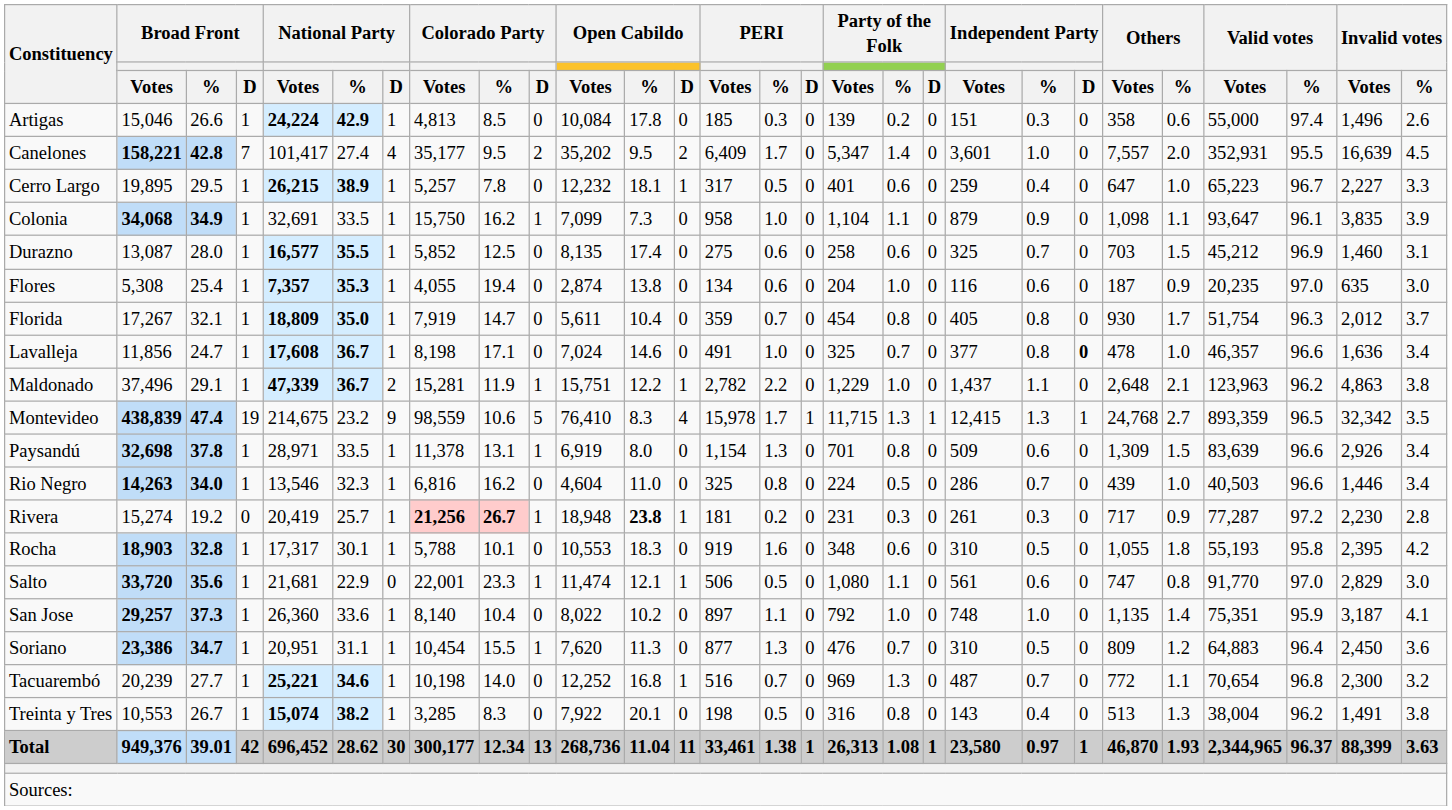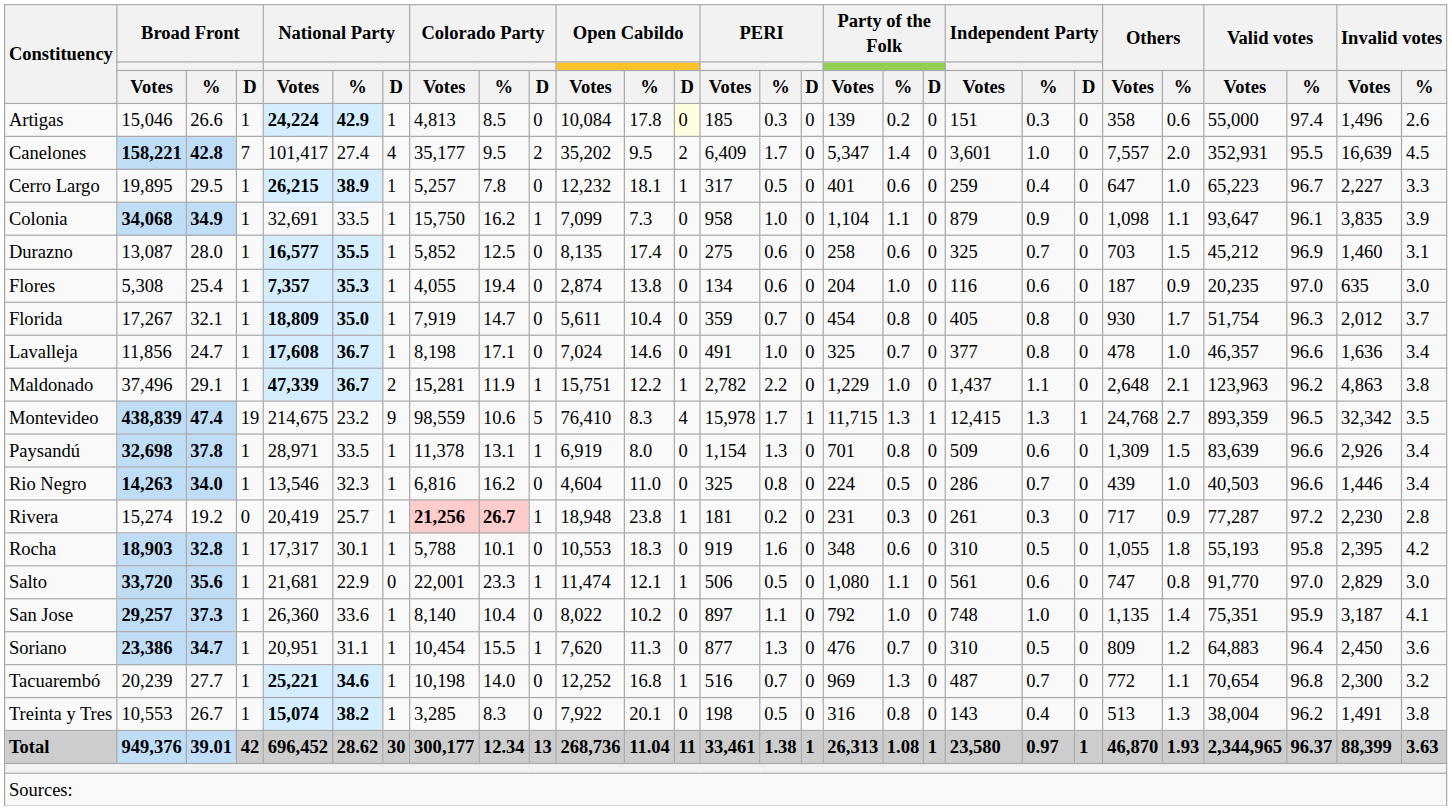(683, 120) no background -> (683, 120) lightyellow background
(1084, 351) bold -> (1084, 351) normal
(645, 516) bold -> (645, 516) normal
